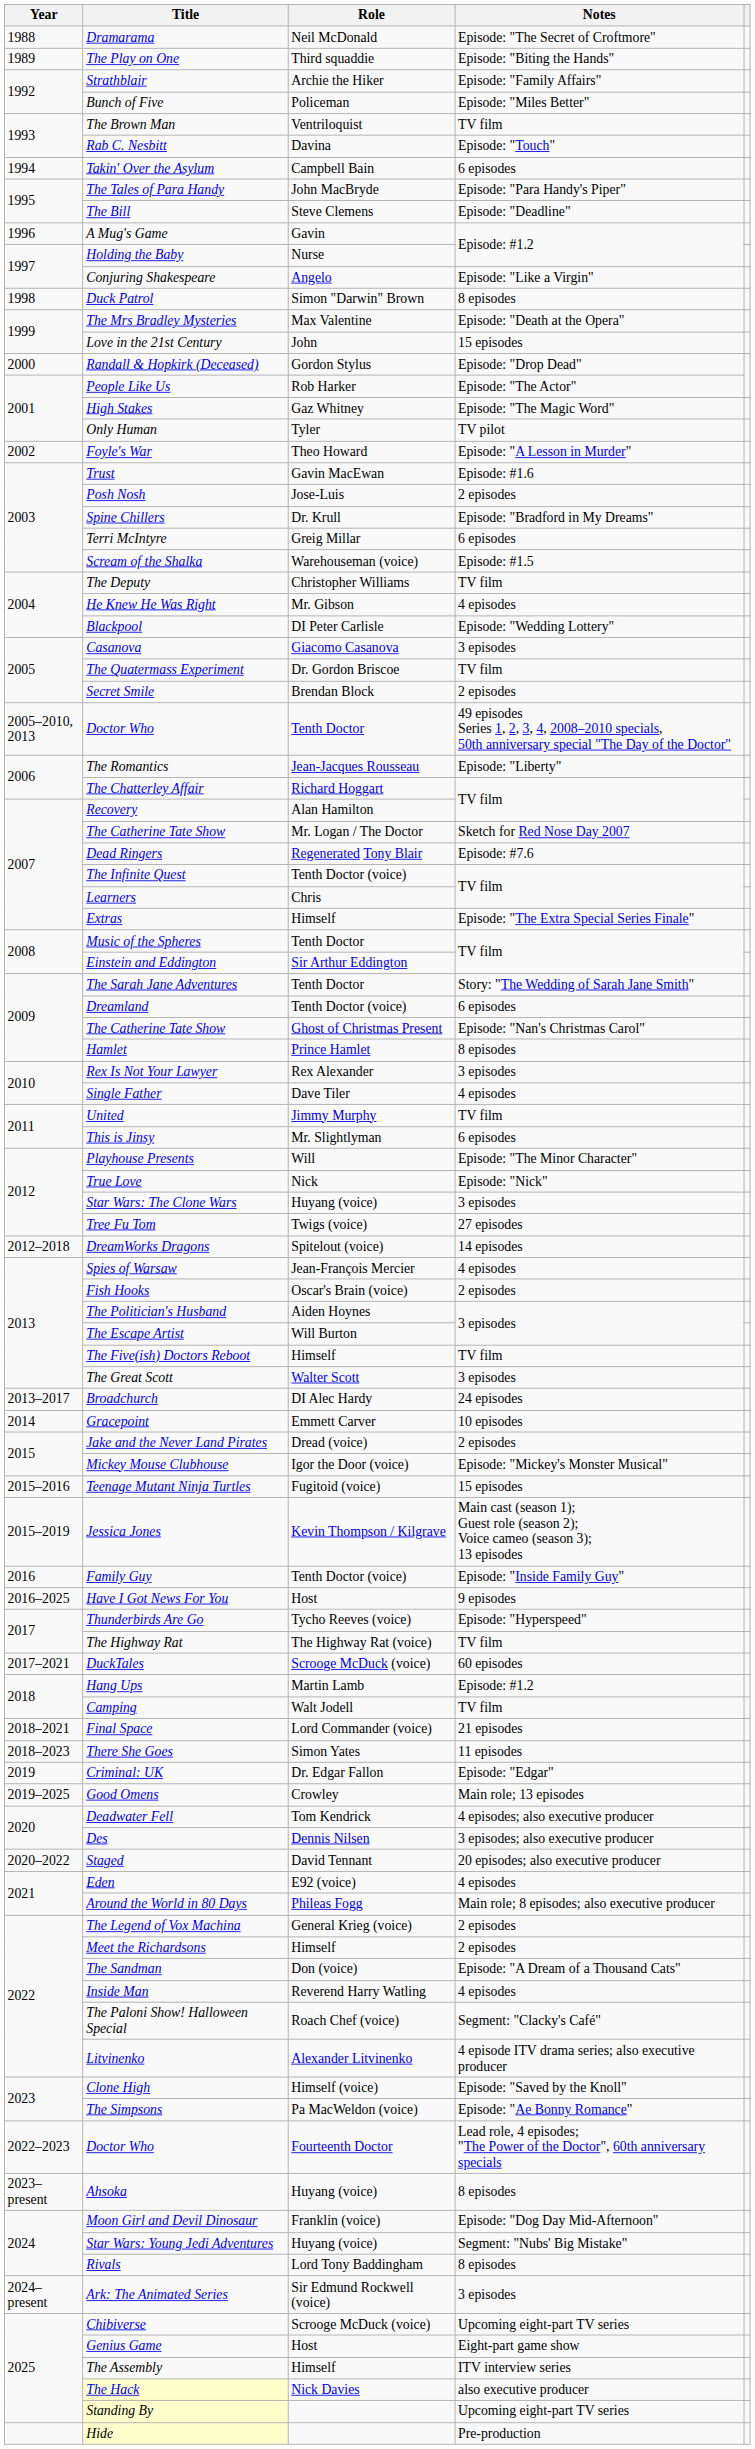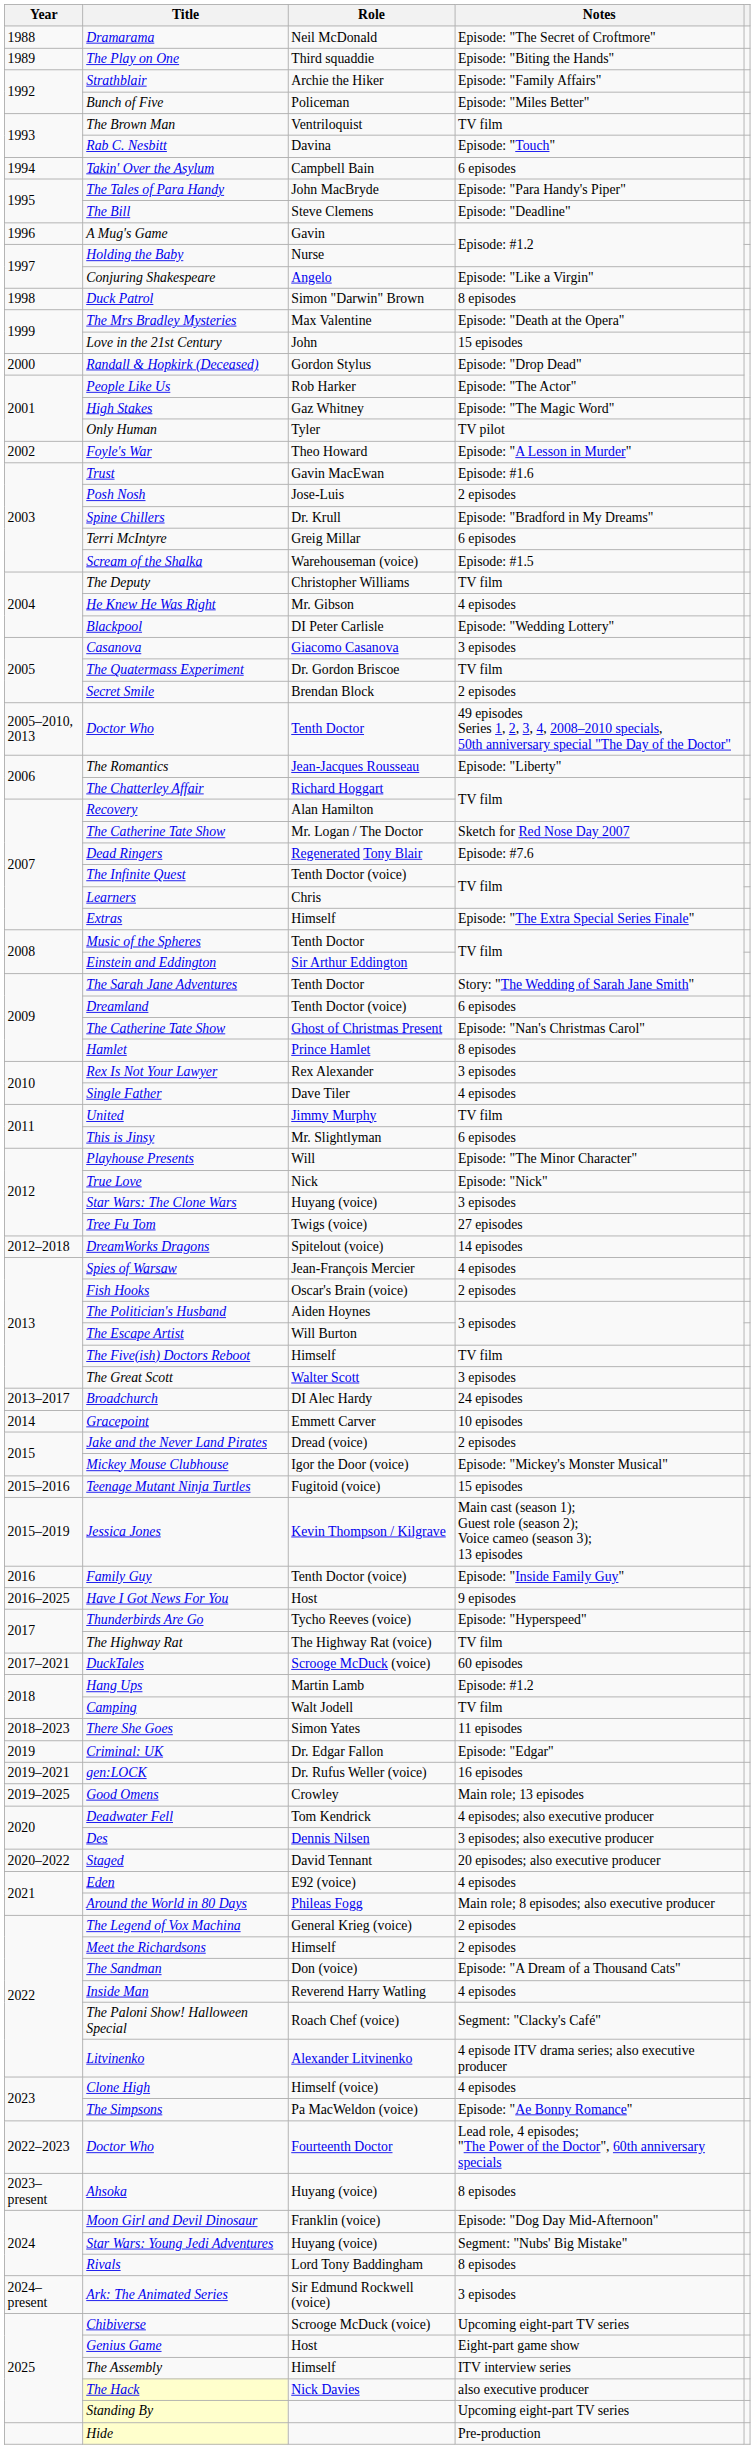- row: (119, 1729)
+ row: (116, 1773)
(542, 2087) Episode: "Saved by the Knoll" -> (487, 2087) 4 episodes
